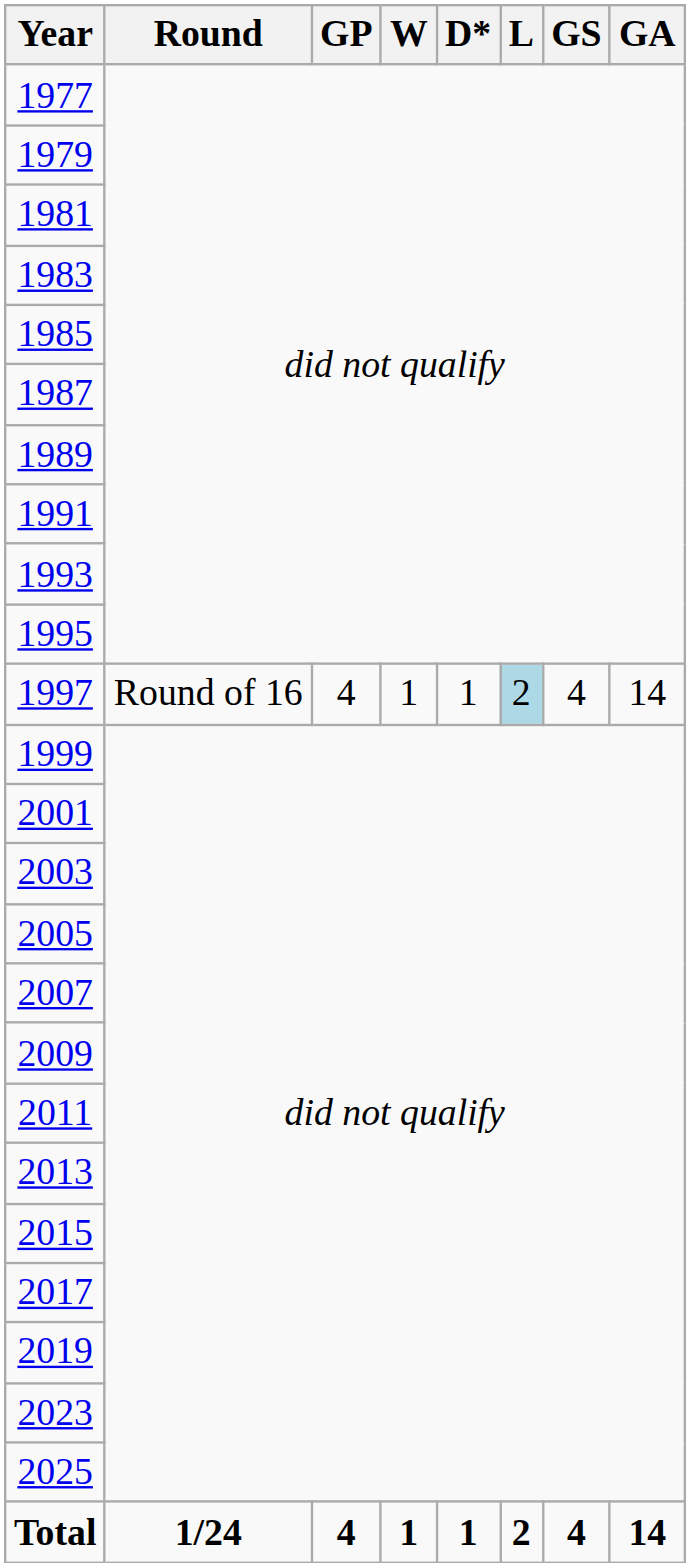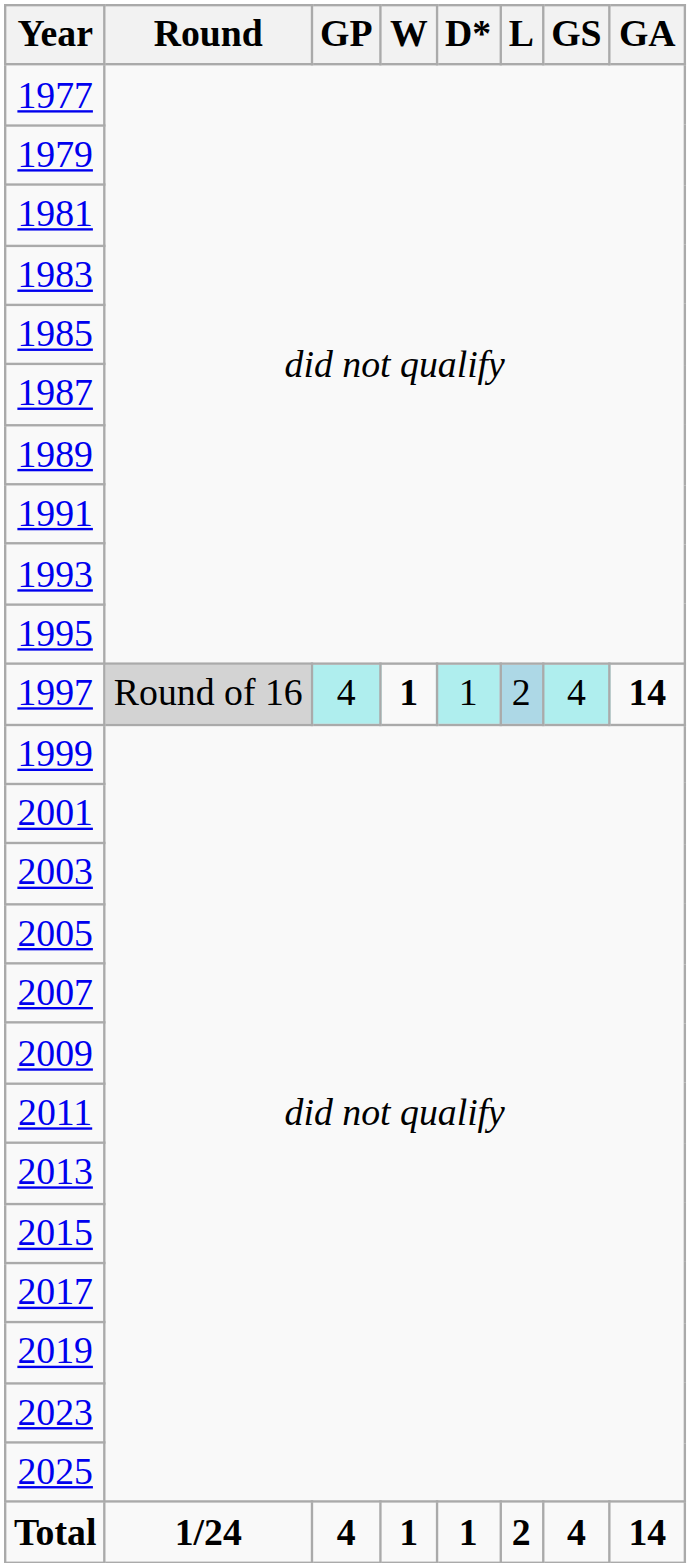(208, 693) no background -> (208, 693) lightgrey background
(346, 693) no background -> (346, 693) paleturquoise background
(409, 693) normal -> (409, 693) bold
(468, 693) no background -> (468, 693) paleturquoise background
(576, 693) no background -> (576, 693) paleturquoise background
(647, 693) normal -> (647, 693) bold
